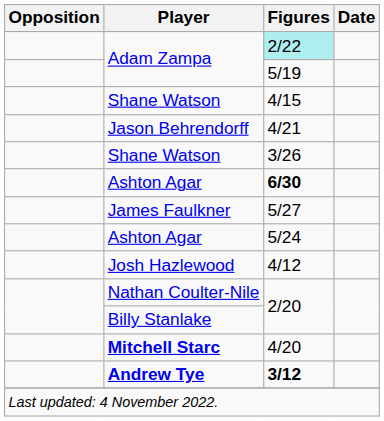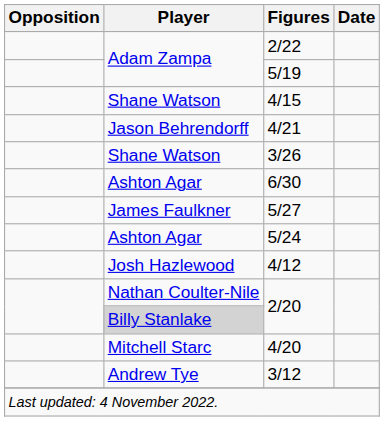(284, 45) paleturquoise background -> (284, 45) no background
(284, 182) bold -> (284, 182) normal
(160, 319) no background -> (160, 319) lightgrey background
(164, 347) bold -> (160, 347) normal
(156, 374) bold -> (153, 374) normal
(284, 374) bold -> (284, 374) normal
